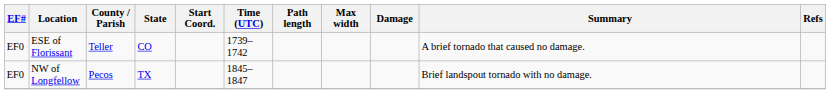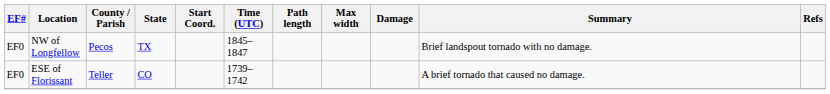rows swapped: (52, 46) <-> (56, 74)
